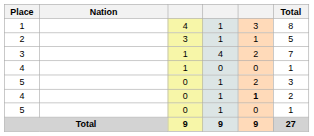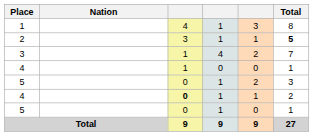(291, 40) normal -> (291, 40) bold
(185, 96) normal -> (185, 96) bold
(256, 96) bold -> (256, 96) normal
